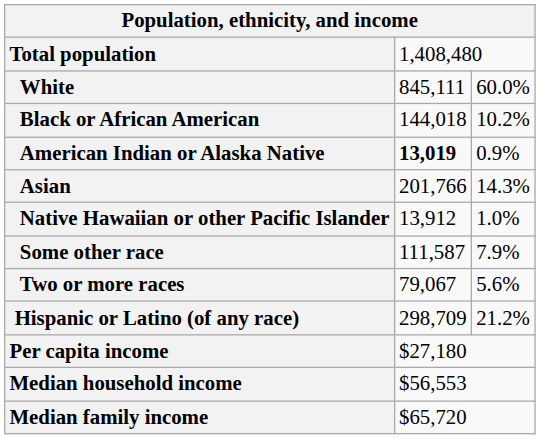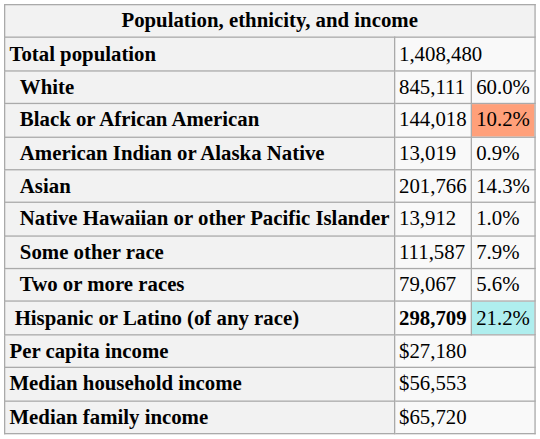(503, 119) no background -> (503, 119) lightsalmon background
(428, 152) bold -> (428, 152) normal
(433, 317) normal -> (433, 317) bold
(503, 317) no background -> (503, 317) paleturquoise background
